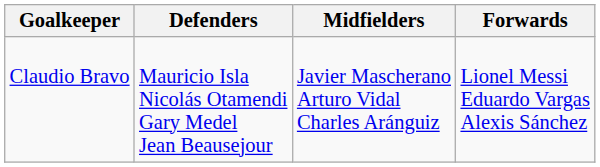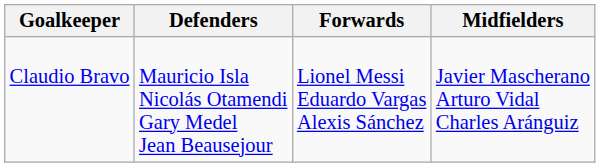columns swapped: (374, 20) <-> (525, 20)
